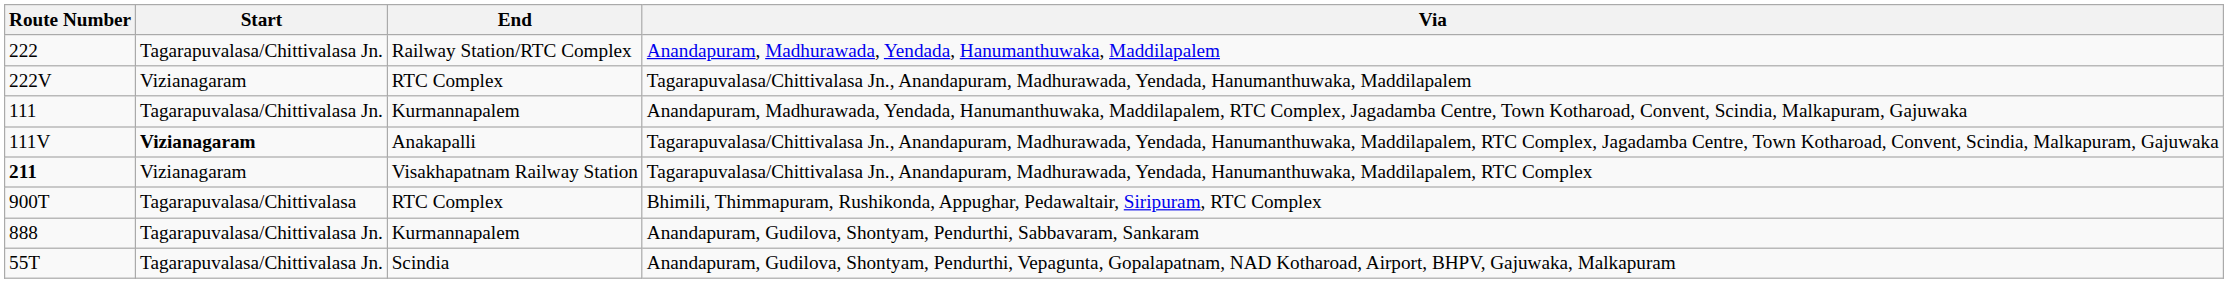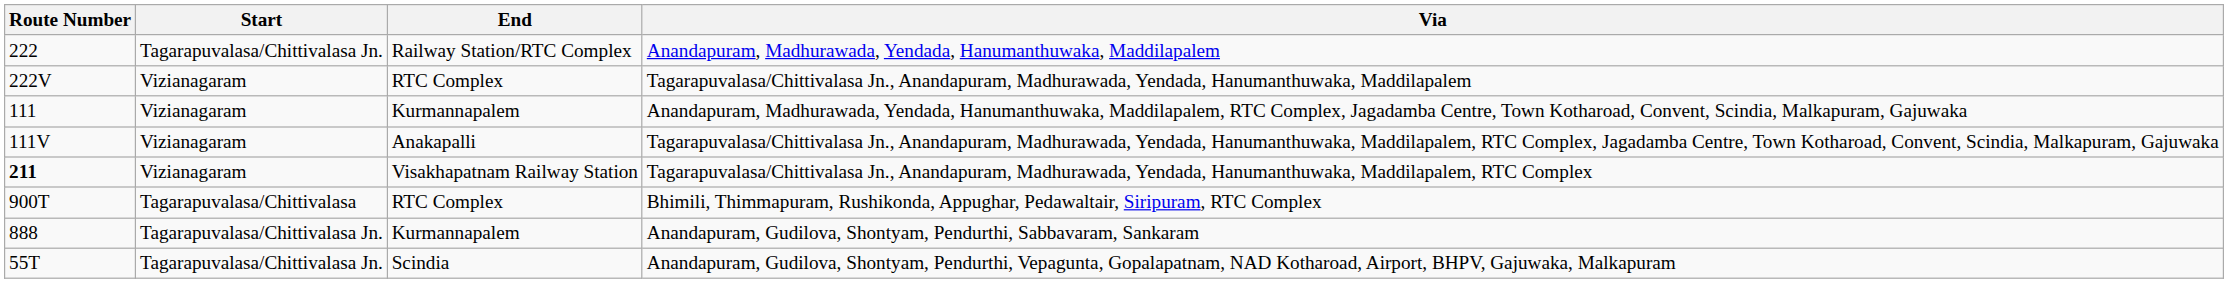(261, 111) Tagarapuvalasa/Chittivalasa Jn. -> (193, 111) Vizianagaram
(198, 141) bold -> (193, 141) normal
